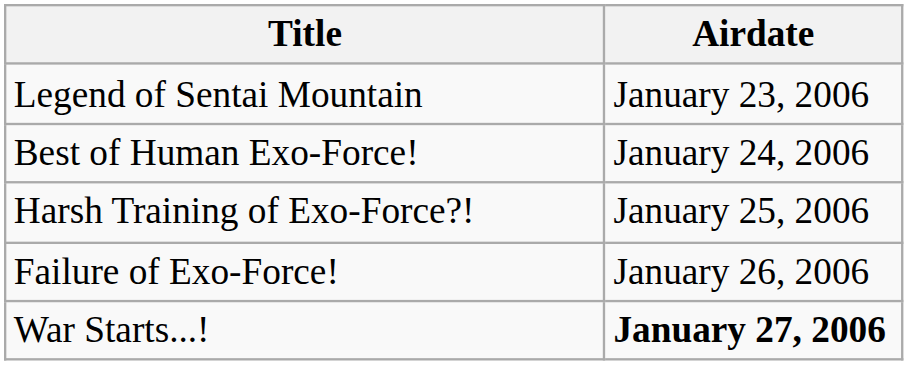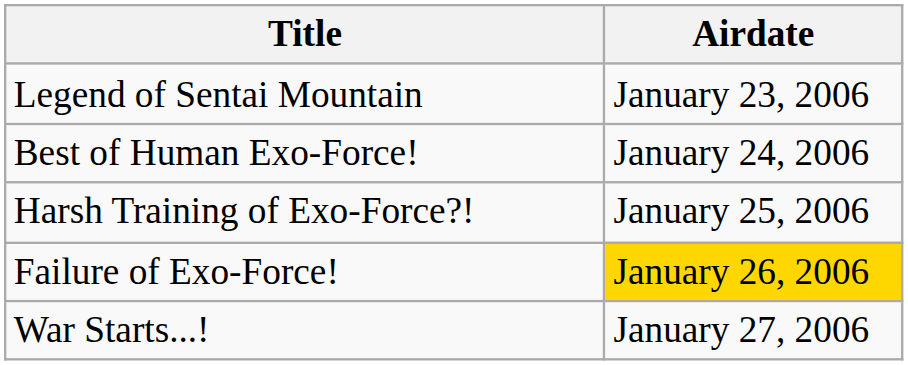(741, 270) no background -> (741, 270) gold background
(750, 329) bold -> (741, 329) normal
